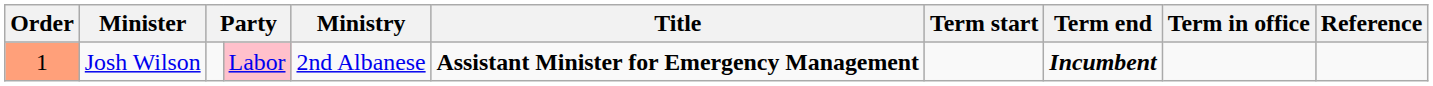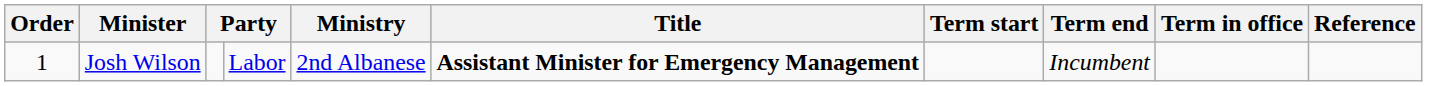(42, 61) lightsalmon background -> (42, 61) no background
(257, 61) pink background -> (257, 61) no background
(1103, 61) bold -> (1100, 61) normal
